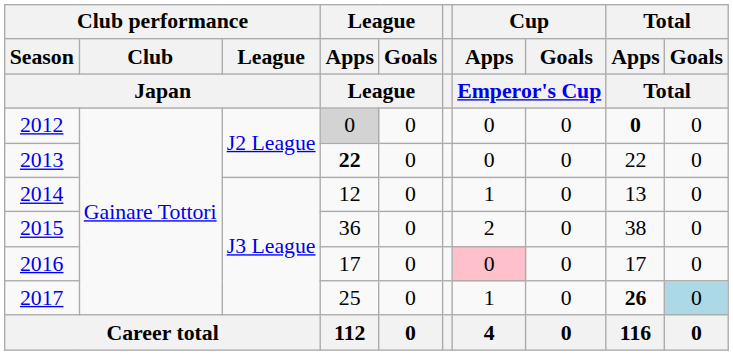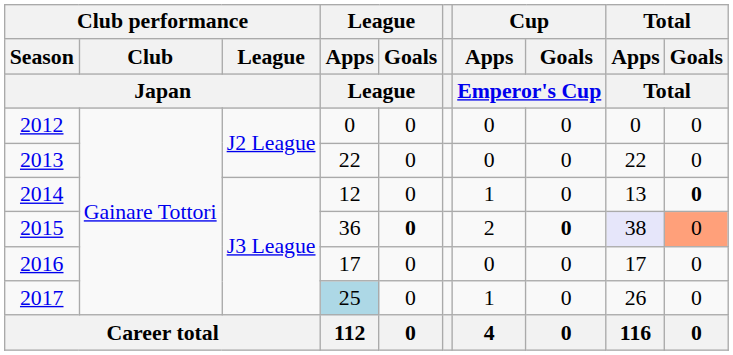(350, 125) lightgrey background -> (350, 125) no background
(636, 125) bold -> (636, 125) normal
(350, 159) bold -> (350, 159) normal
(696, 194) normal -> (696, 194) bold
(411, 228) normal -> (411, 228) bold
(566, 228) normal -> (566, 228) bold
(636, 228) no background -> (636, 228) lavender background
(696, 228) no background -> (696, 228) lightsalmon background
(489, 263) pink background -> (489, 263) no background
(350, 297) no background -> (350, 297) lightblue background
(636, 297) bold -> (636, 297) normal
(696, 297) lightblue background -> (696, 297) no background
